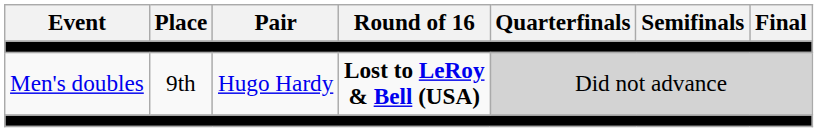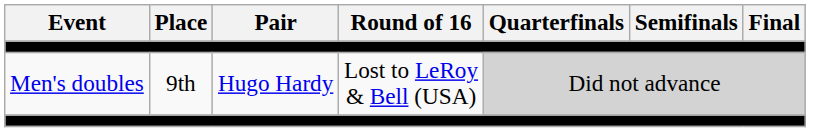(414, 83) bold -> (411, 83) normal
